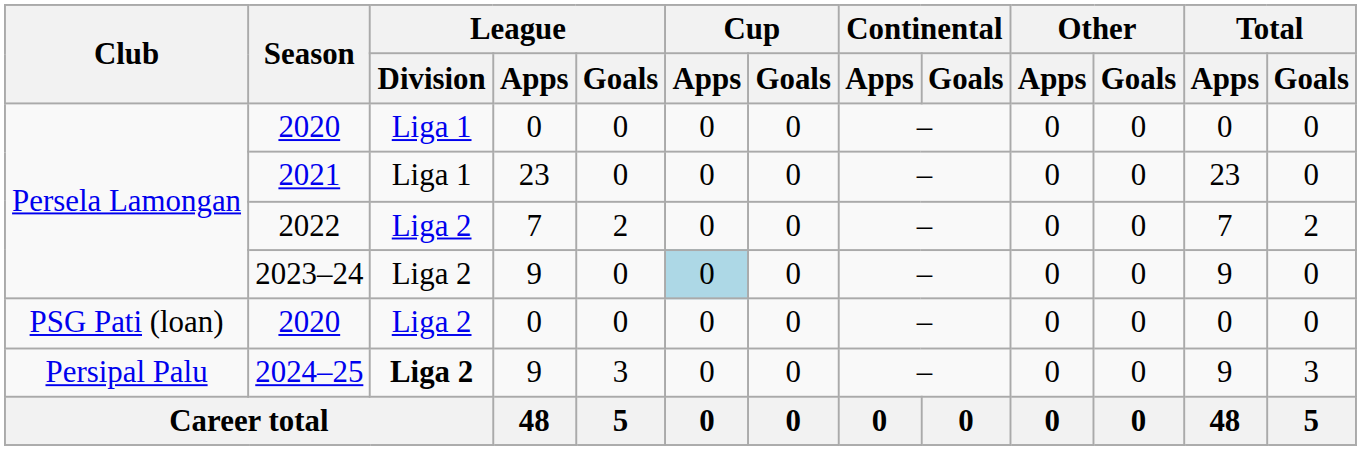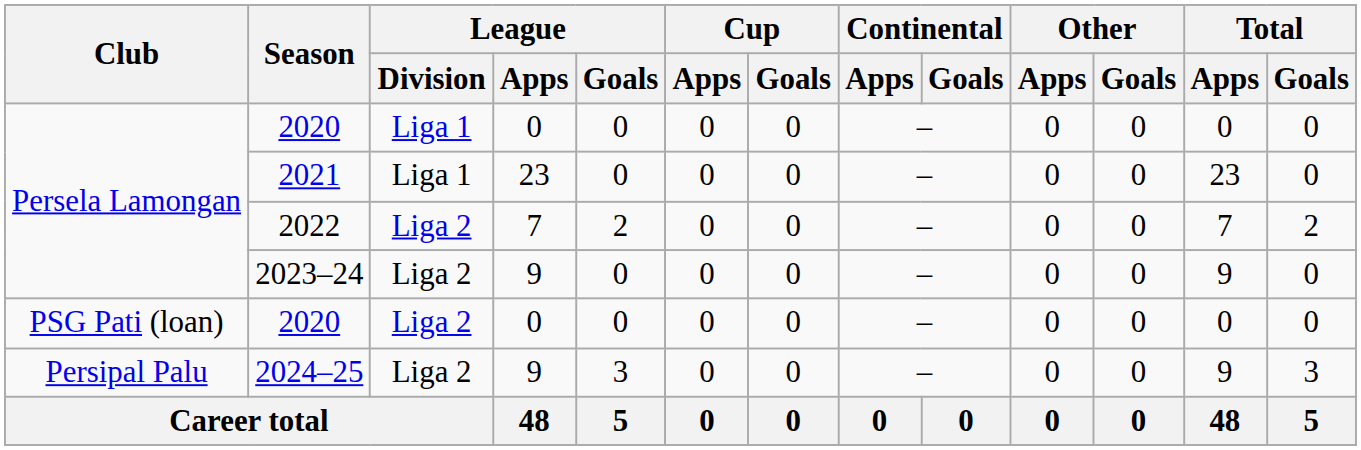(707, 273) lightblue background -> (707, 273) no background
(432, 371) bold -> (432, 371) normal
